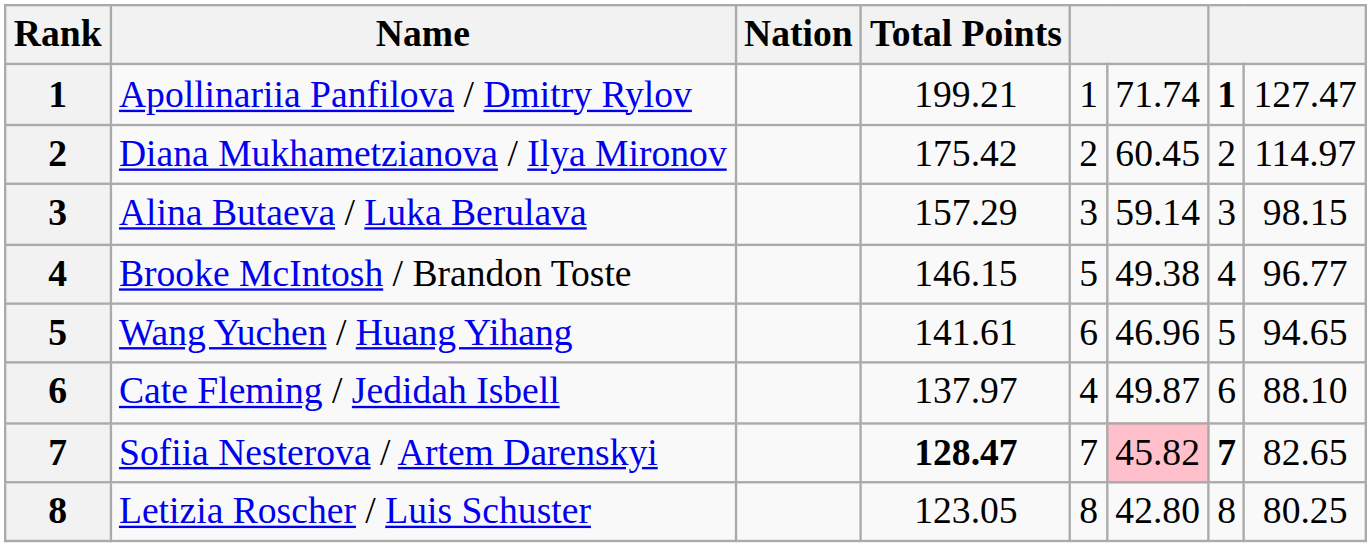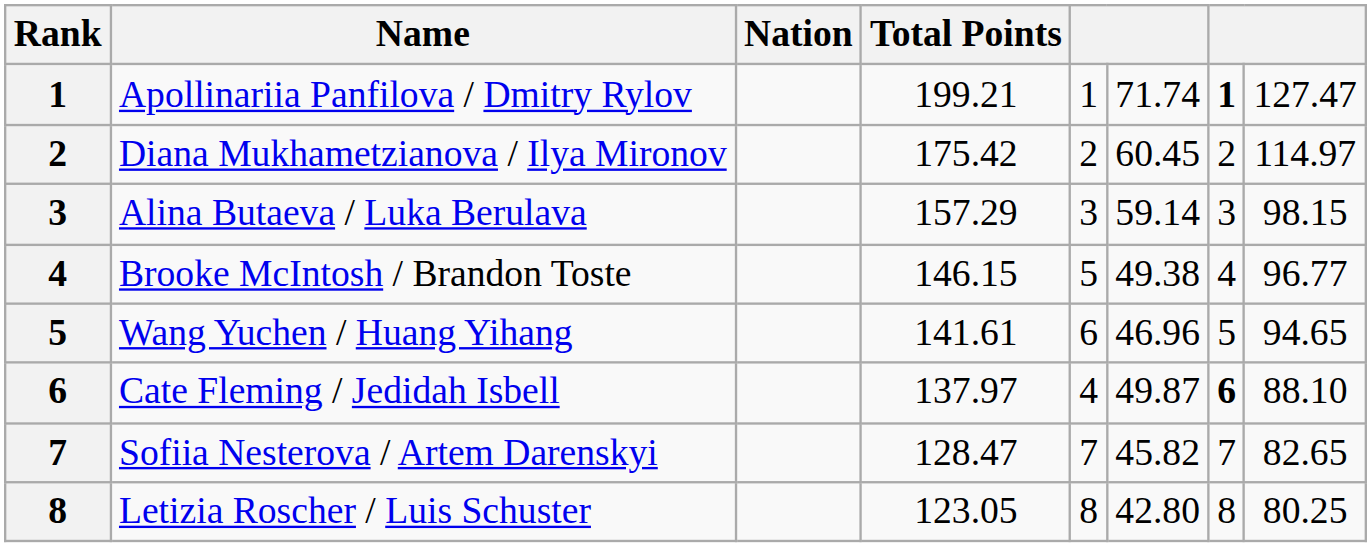(1227, 392) normal -> (1227, 392) bold
(966, 451) bold -> (966, 451) normal
(1158, 451) pink background -> (1158, 451) no background
(1227, 451) bold -> (1227, 451) normal
